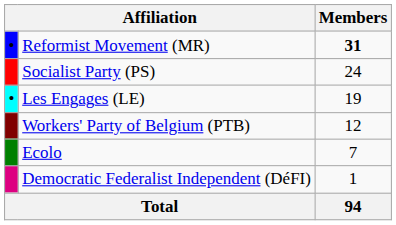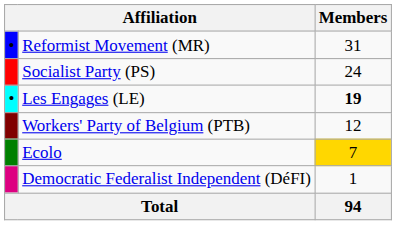(353, 44) bold -> (353, 44) normal
(353, 98) normal -> (353, 98) bold
(353, 152) no background -> (353, 152) gold background
